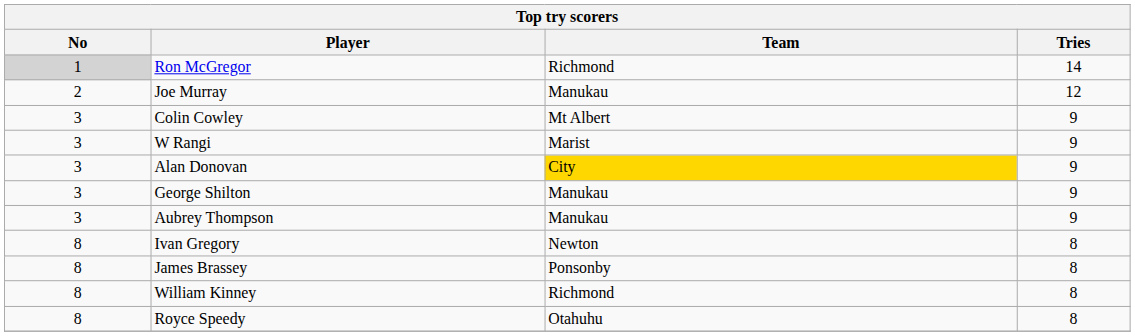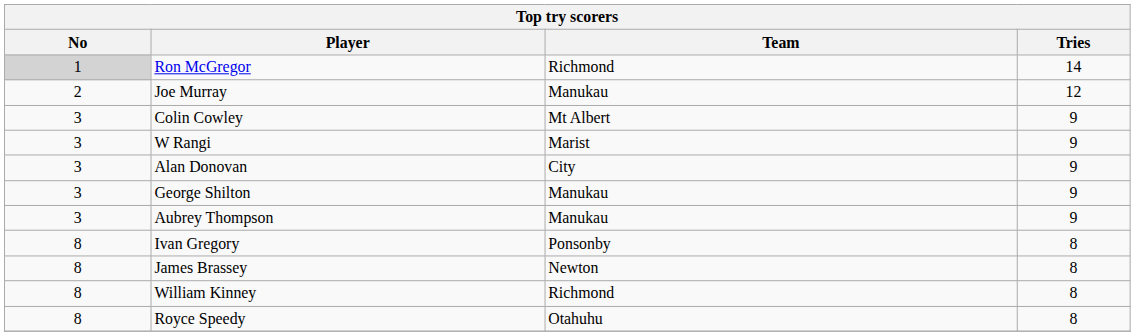(562, 167) gold background -> (562, 167) no background
(573, 243) Newton -> (579, 243) Ponsonby
(579, 268) Ponsonby -> (573, 268) Newton
